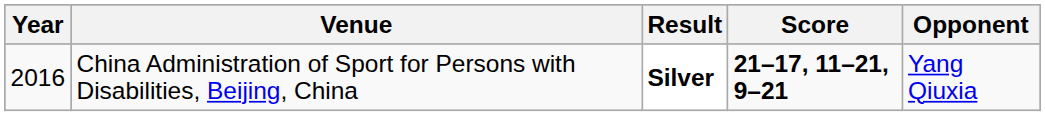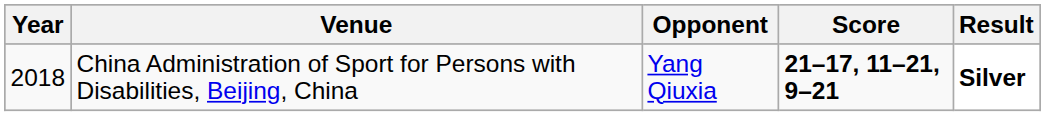columns swapped: (971, 25) <-> (685, 25)
(38, 77) 2016 -> (38, 77) 2018
